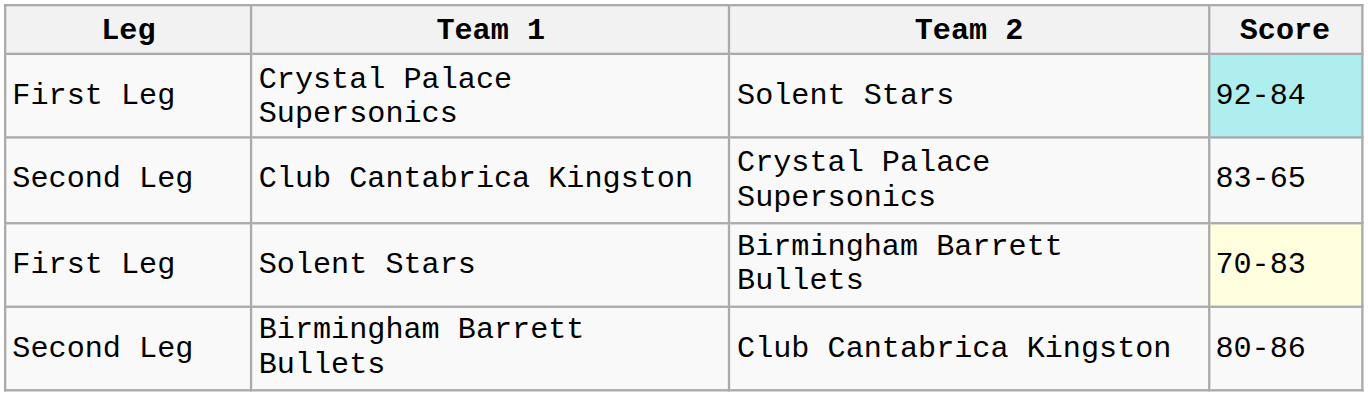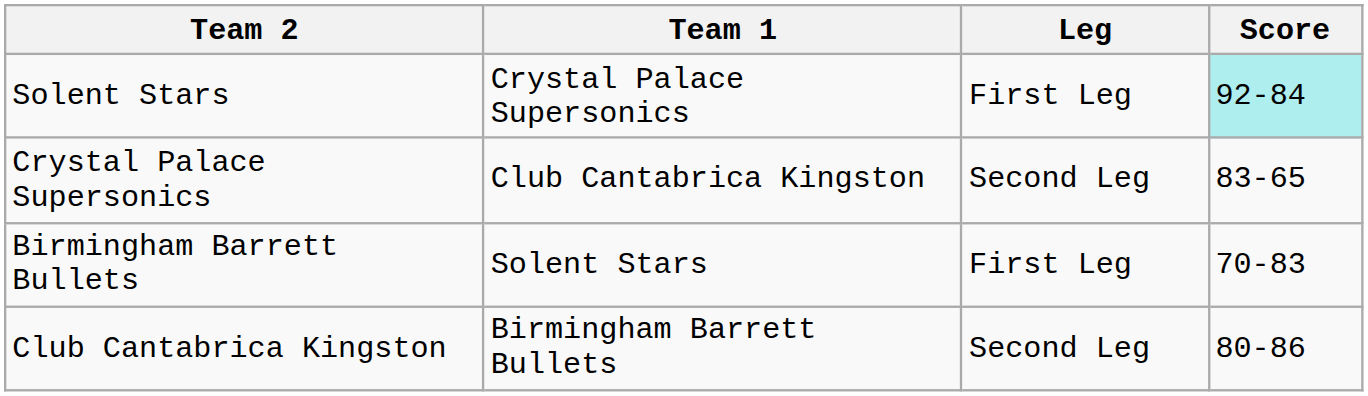columns swapped: (128, 30) <-> (969, 30)
(1261, 264) lightyellow background -> (1261, 264) no background
